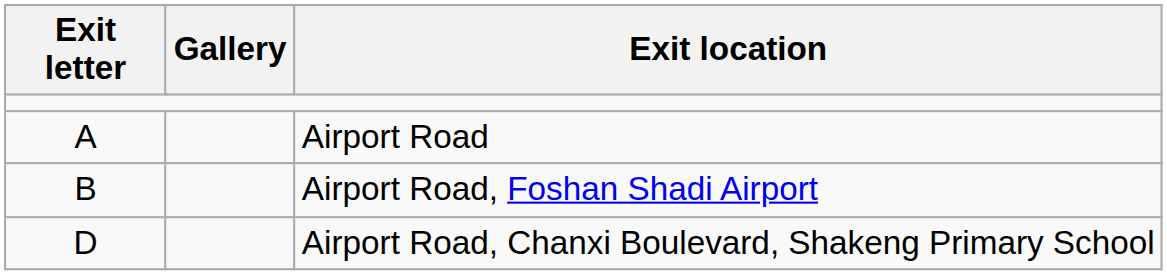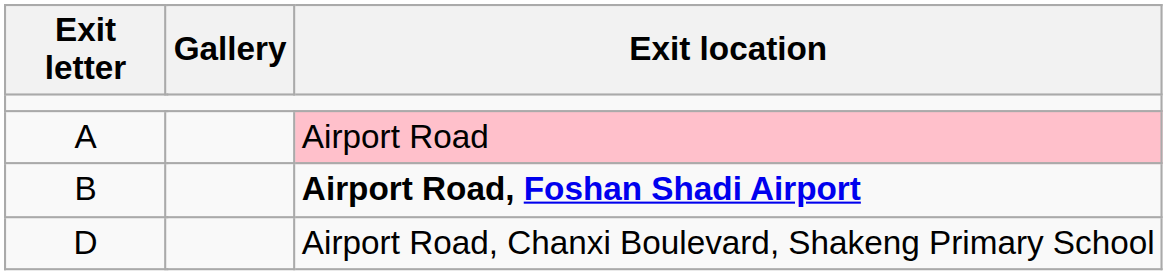(395, 136) no background -> (395, 136) pink background
(560, 189) normal -> (581, 189) bold
